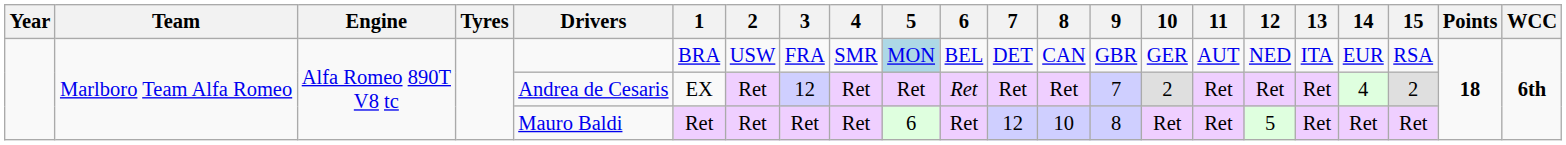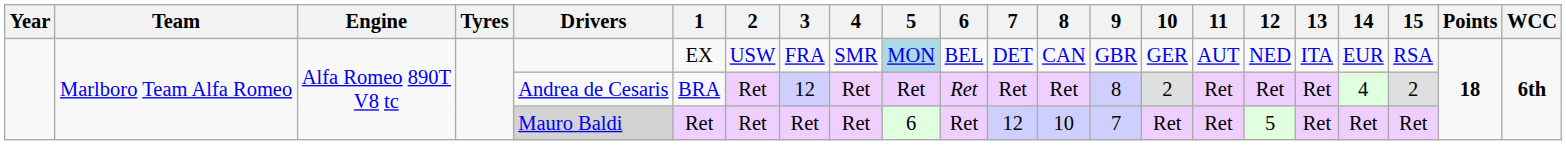(699, 55) BRA -> (699, 55) EX
(699, 89) EX -> (699, 89) BRA
(1116, 89) 7 -> (1116, 89) 8
(570, 123) no background -> (570, 123) lightgrey background
(1116, 123) 8 -> (1116, 123) 7
